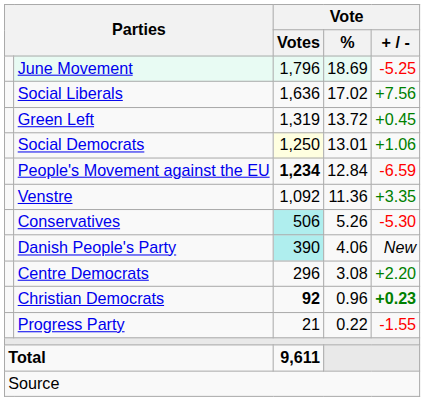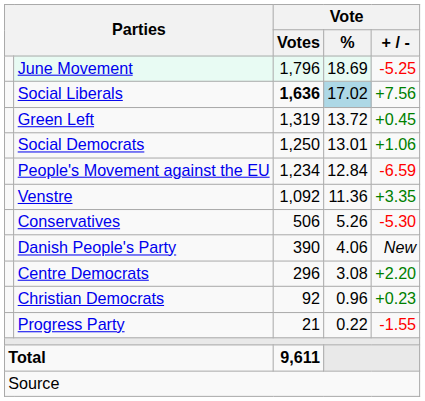(300, 94) normal -> (300, 94) bold
(348, 94) no background -> (348, 94) lightblue background
(300, 145) lightyellow background -> (300, 145) no background
(300, 171) bold -> (300, 171) normal
(306, 222) paleturquoise background -> (306, 222) no background
(306, 247) paleturquoise background -> (306, 247) no background
(311, 299) bold -> (311, 299) normal
(396, 299) bold -> (396, 299) normal
